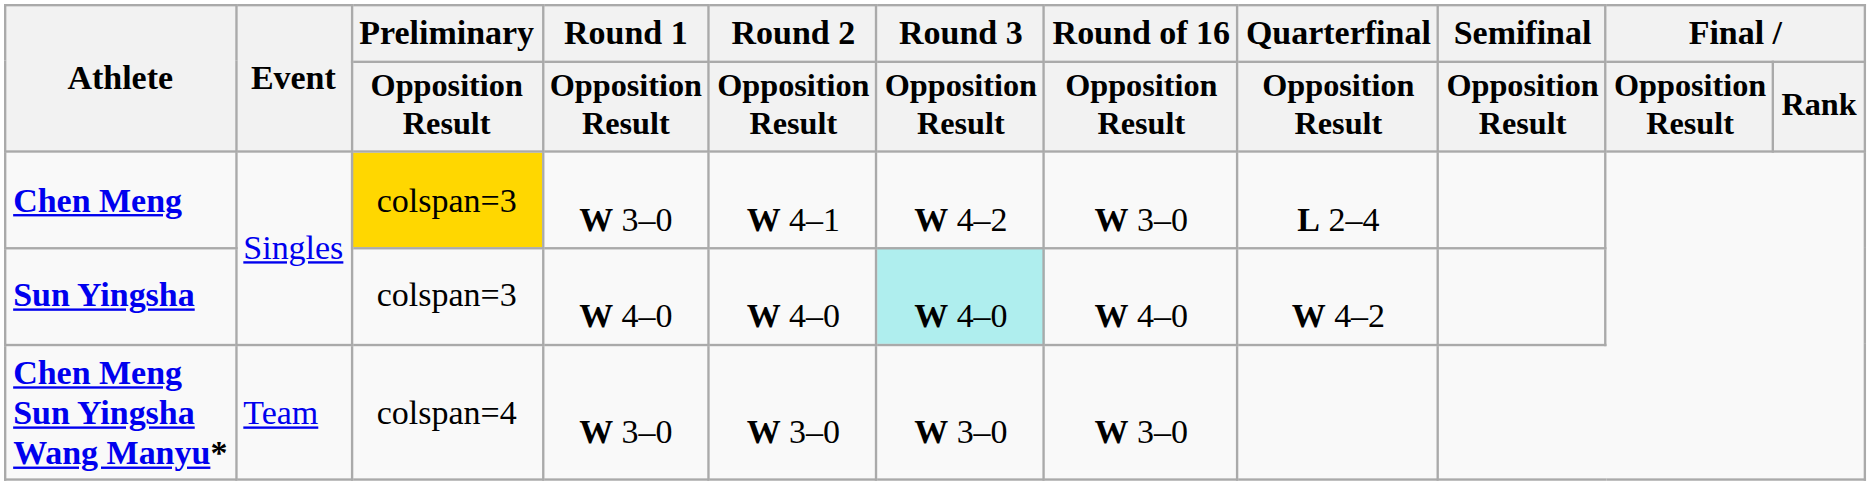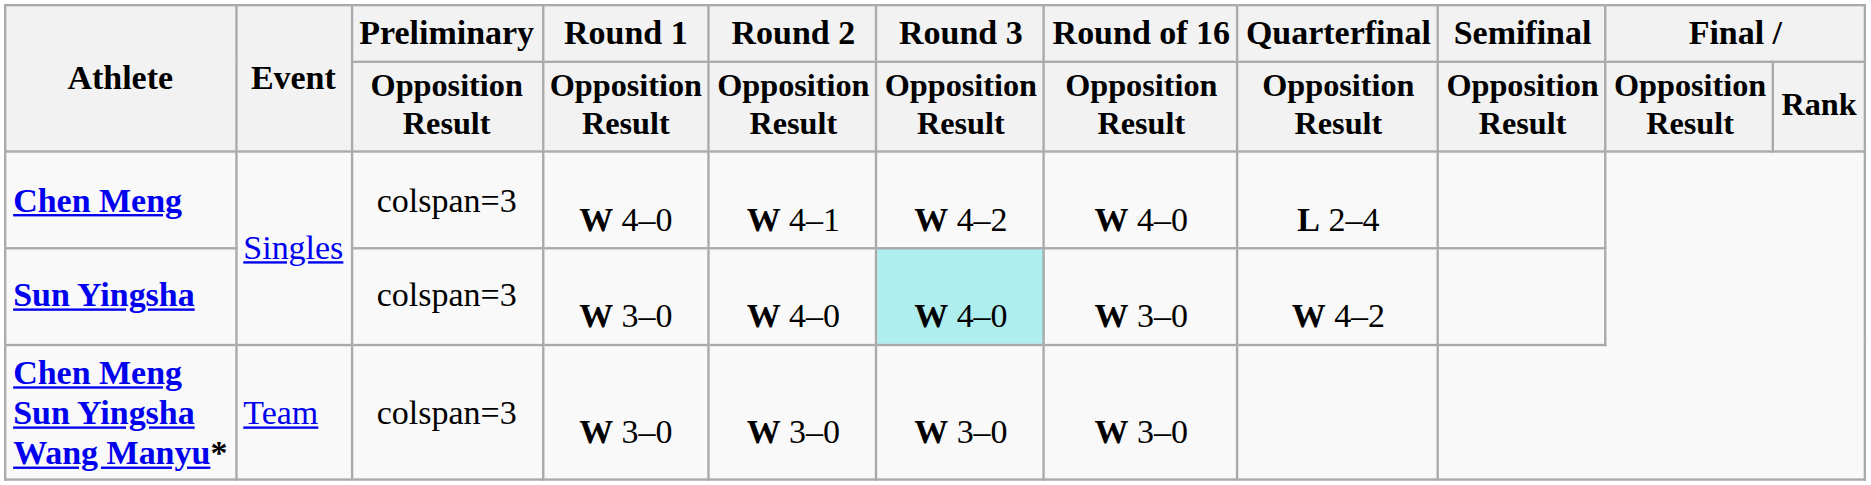(447, 199) gold background -> (447, 199) no background
(626, 219) W 3–0 -> (626, 219) W 4–0
(1141, 219) W 3–0 -> (1141, 219) W 4–0
(626, 316) W 4–0 -> (626, 316) W 3–0
(1141, 316) W 4–0 -> (1141, 316) W 3–0
(447, 412) colspan=4 -> (447, 412) colspan=3
